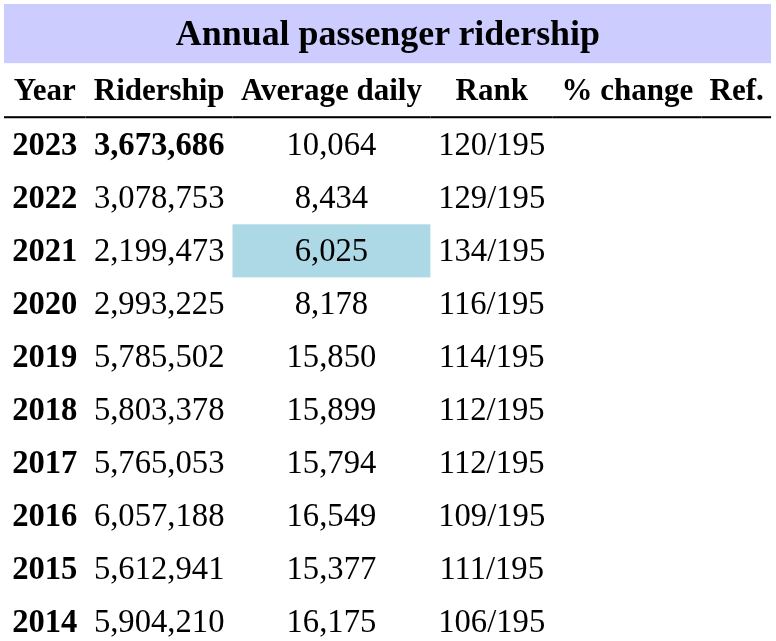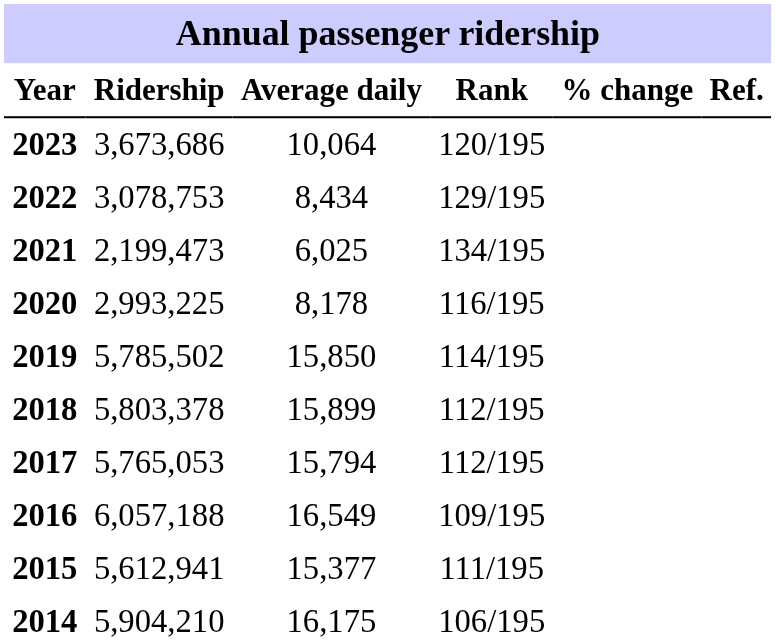(159, 144) bold -> (159, 144) normal
(331, 250) lightblue background -> (331, 250) no background
